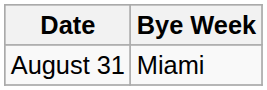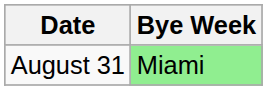(171, 65) no background -> (171, 65) lightgreen background
